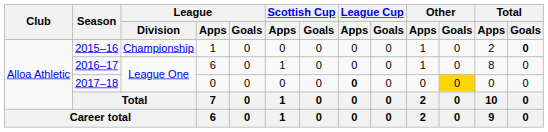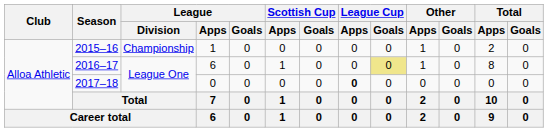(526, 48) bold -> (526, 48) normal
(389, 65) no background -> (389, 65) khaki background
(457, 83) gold background -> (457, 83) no background
